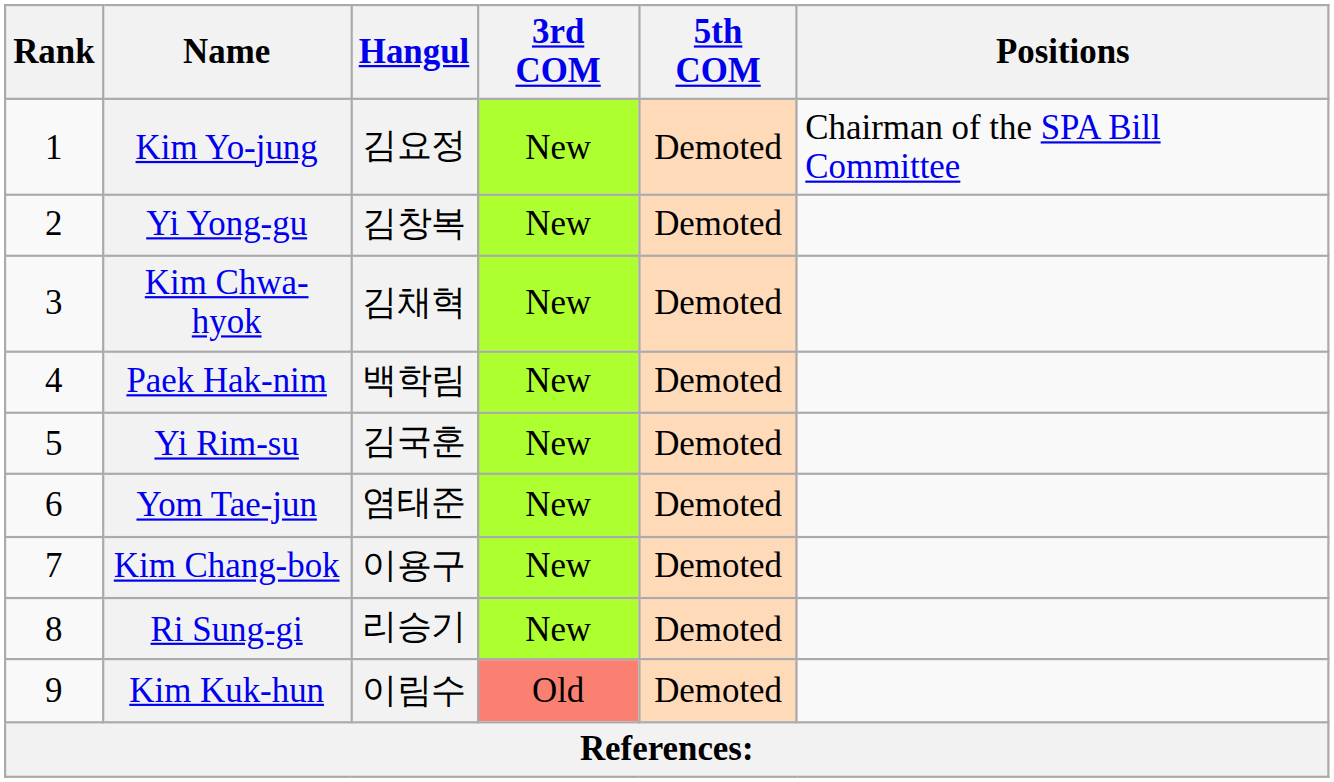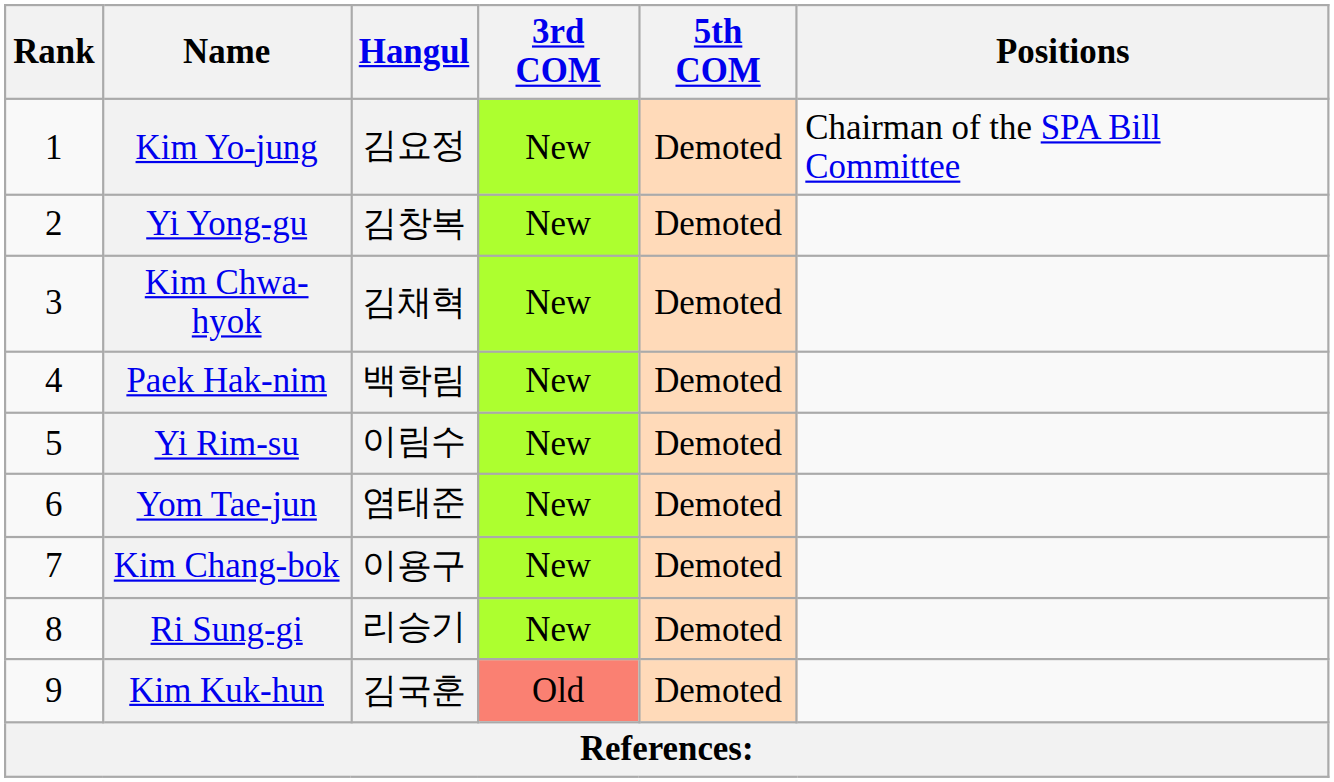(414, 441) 김국훈 -> (414, 441) 이림수
(414, 689) 이림수 -> (414, 689) 김국훈
